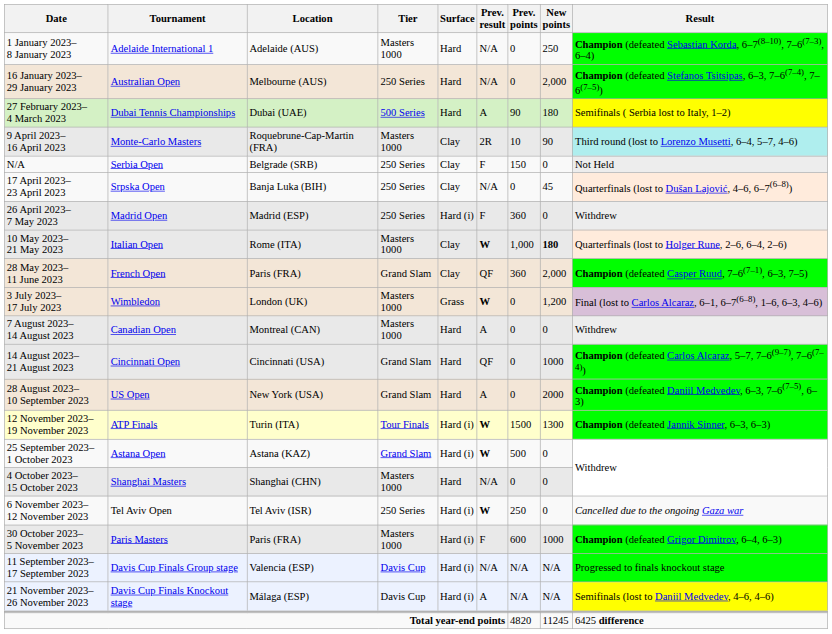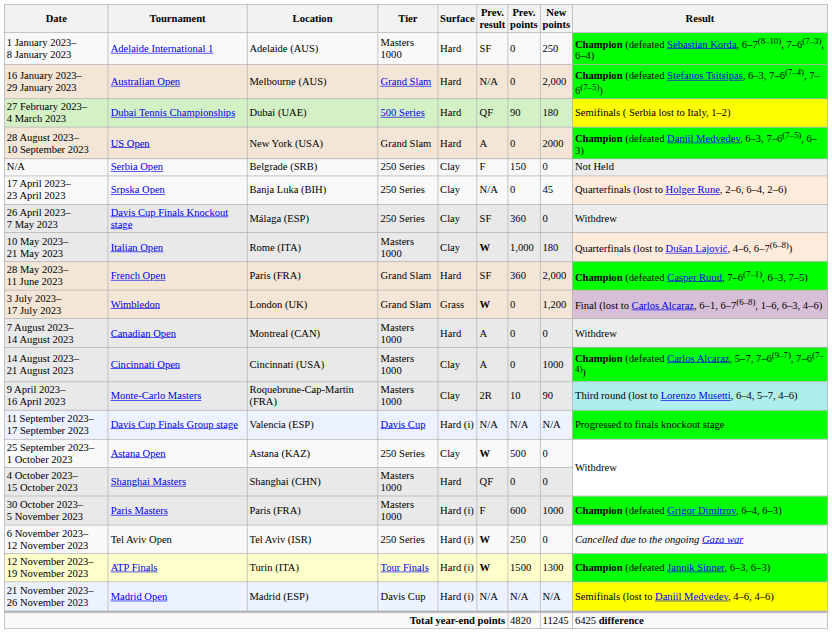(489, 48) N/A -> (485, 48) SF
(403, 81) 250 Series -> (406, 81) Grand Slam
(483, 113) A -> (486, 113) QF
rows swapped: (36, 141) <-> (48, 394)
(684, 187) Quarterfinals (lost to Dušan Lajović, 4–6, 6–7(6–8)) -> (681, 190) Quarterfinals (lost to Holger Rune, 2–6, 6–4, 2–6)
(139, 215) Madrid Open -> (169, 218) Davis Cup Finals Knockout stage
(279, 215) Madrid (ESP) -> (279, 218) Málaga (ESP)
(457, 215) Hard (i) -> (450, 218) Clay
(483, 215) F -> (485, 218) SF
(550, 244) bold -> (550, 247) normal
(681, 244) Quarterfinals (lost to Holger Rune, 2–6, 6–4, 2–6) -> (684, 247) Quarterfinals (lost to Dušan Lajović, 4–6, 6–7(6–8))
(450, 273) Clay -> (451, 276) Hard
(486, 273) QF -> (485, 276) SF
(397, 301) Masters 1000 -> (406, 304) Grand Slam
(406, 361) Grand Slam -> (397, 364) Masters 1000
(451, 361) Hard -> (450, 364) Clay
(486, 361) QF -> (483, 364) A
rows swapped: (50, 567) <-> (50, 424)
(406, 453) Grand Slam -> (403, 453) 250 Series
(457, 453) Hard (i) -> (450, 453) Clay
(489, 482) N/A -> (486, 482) QF
rows swapped: (45, 539) <-> (48, 510)
(169, 596) Davis Cup Finals Knockout stage -> (139, 596) Madrid Open
(279, 596) Málaga (ESP) -> (279, 596) Madrid (ESP)
(483, 596) A -> (489, 596) N/A
